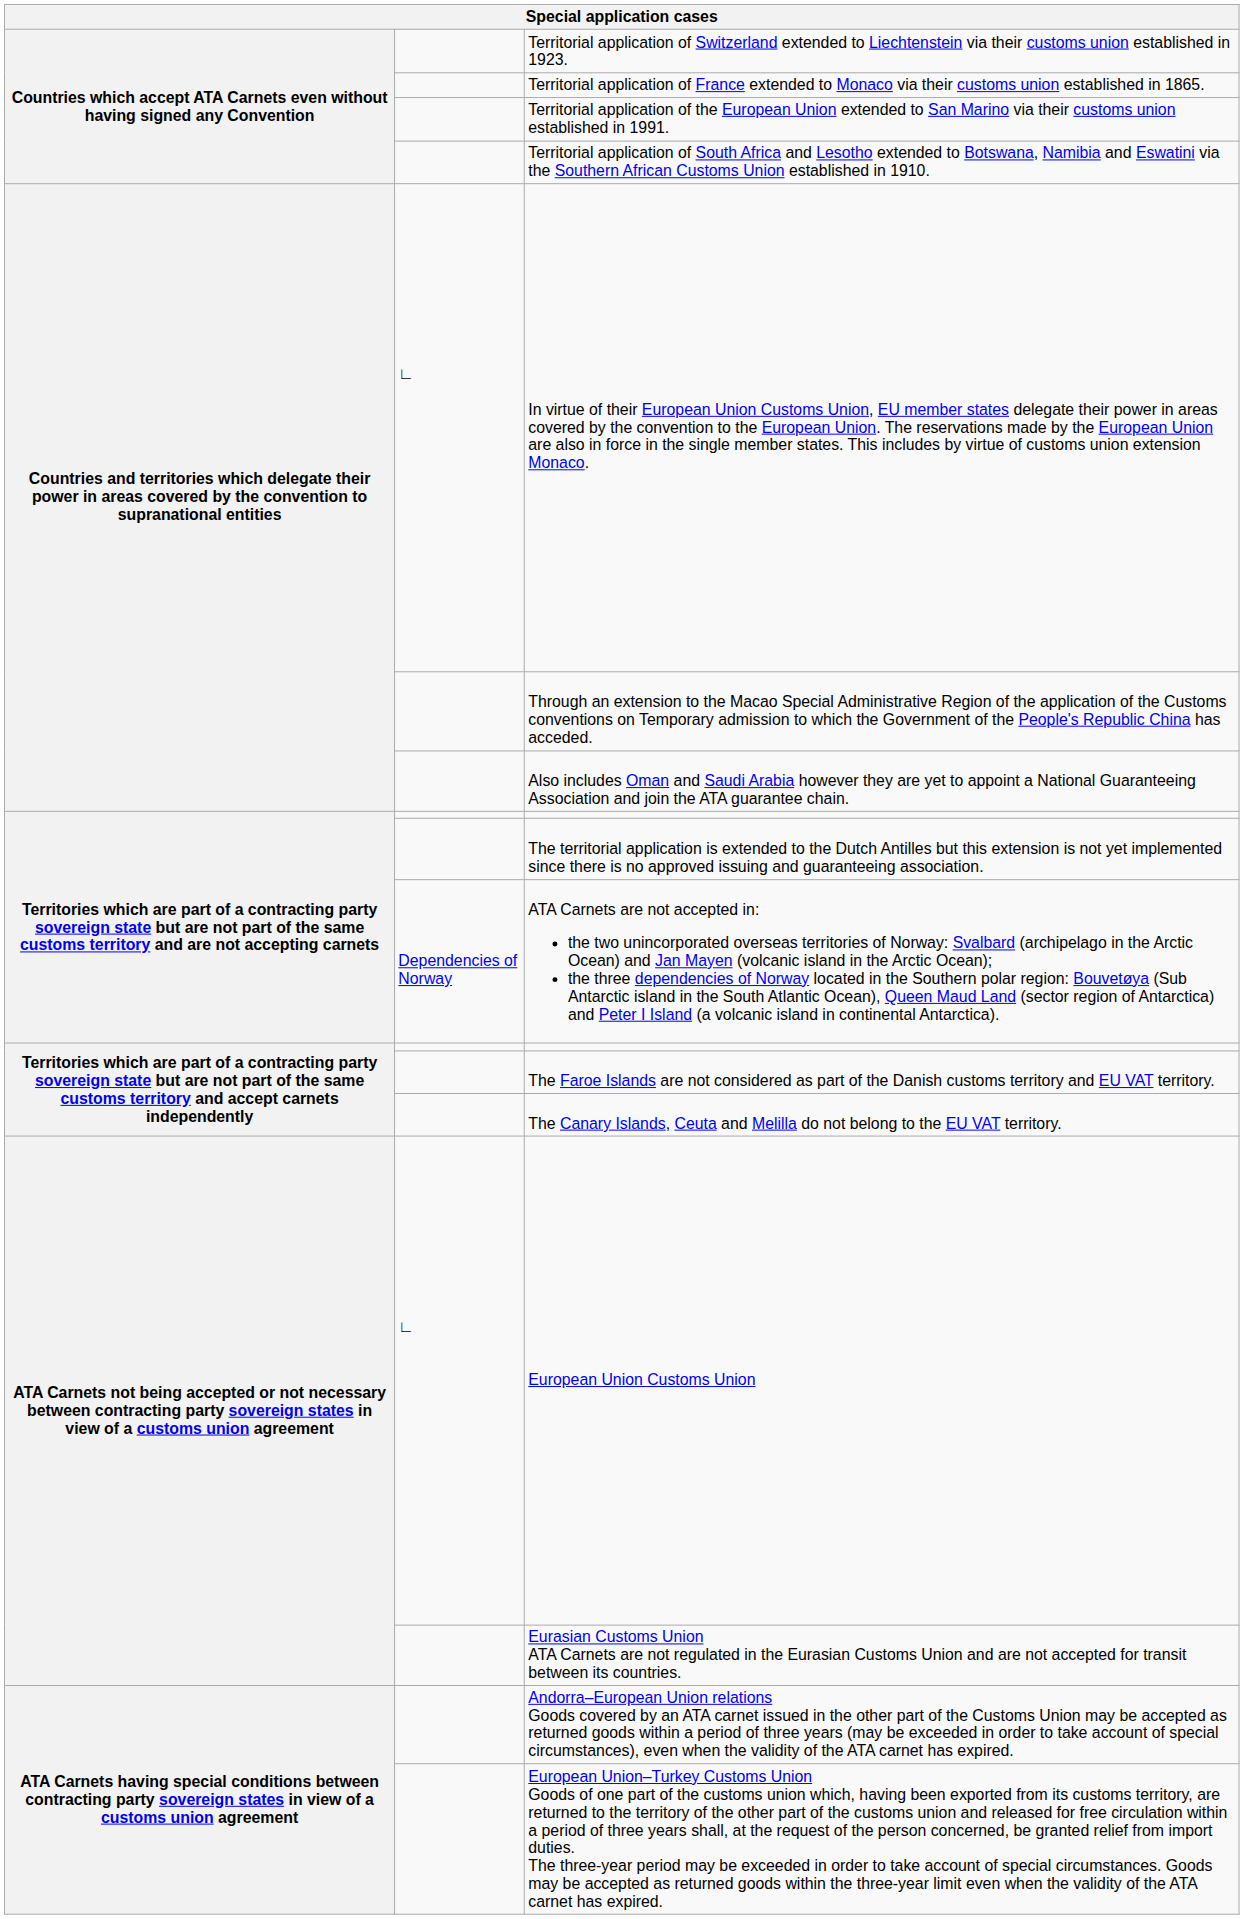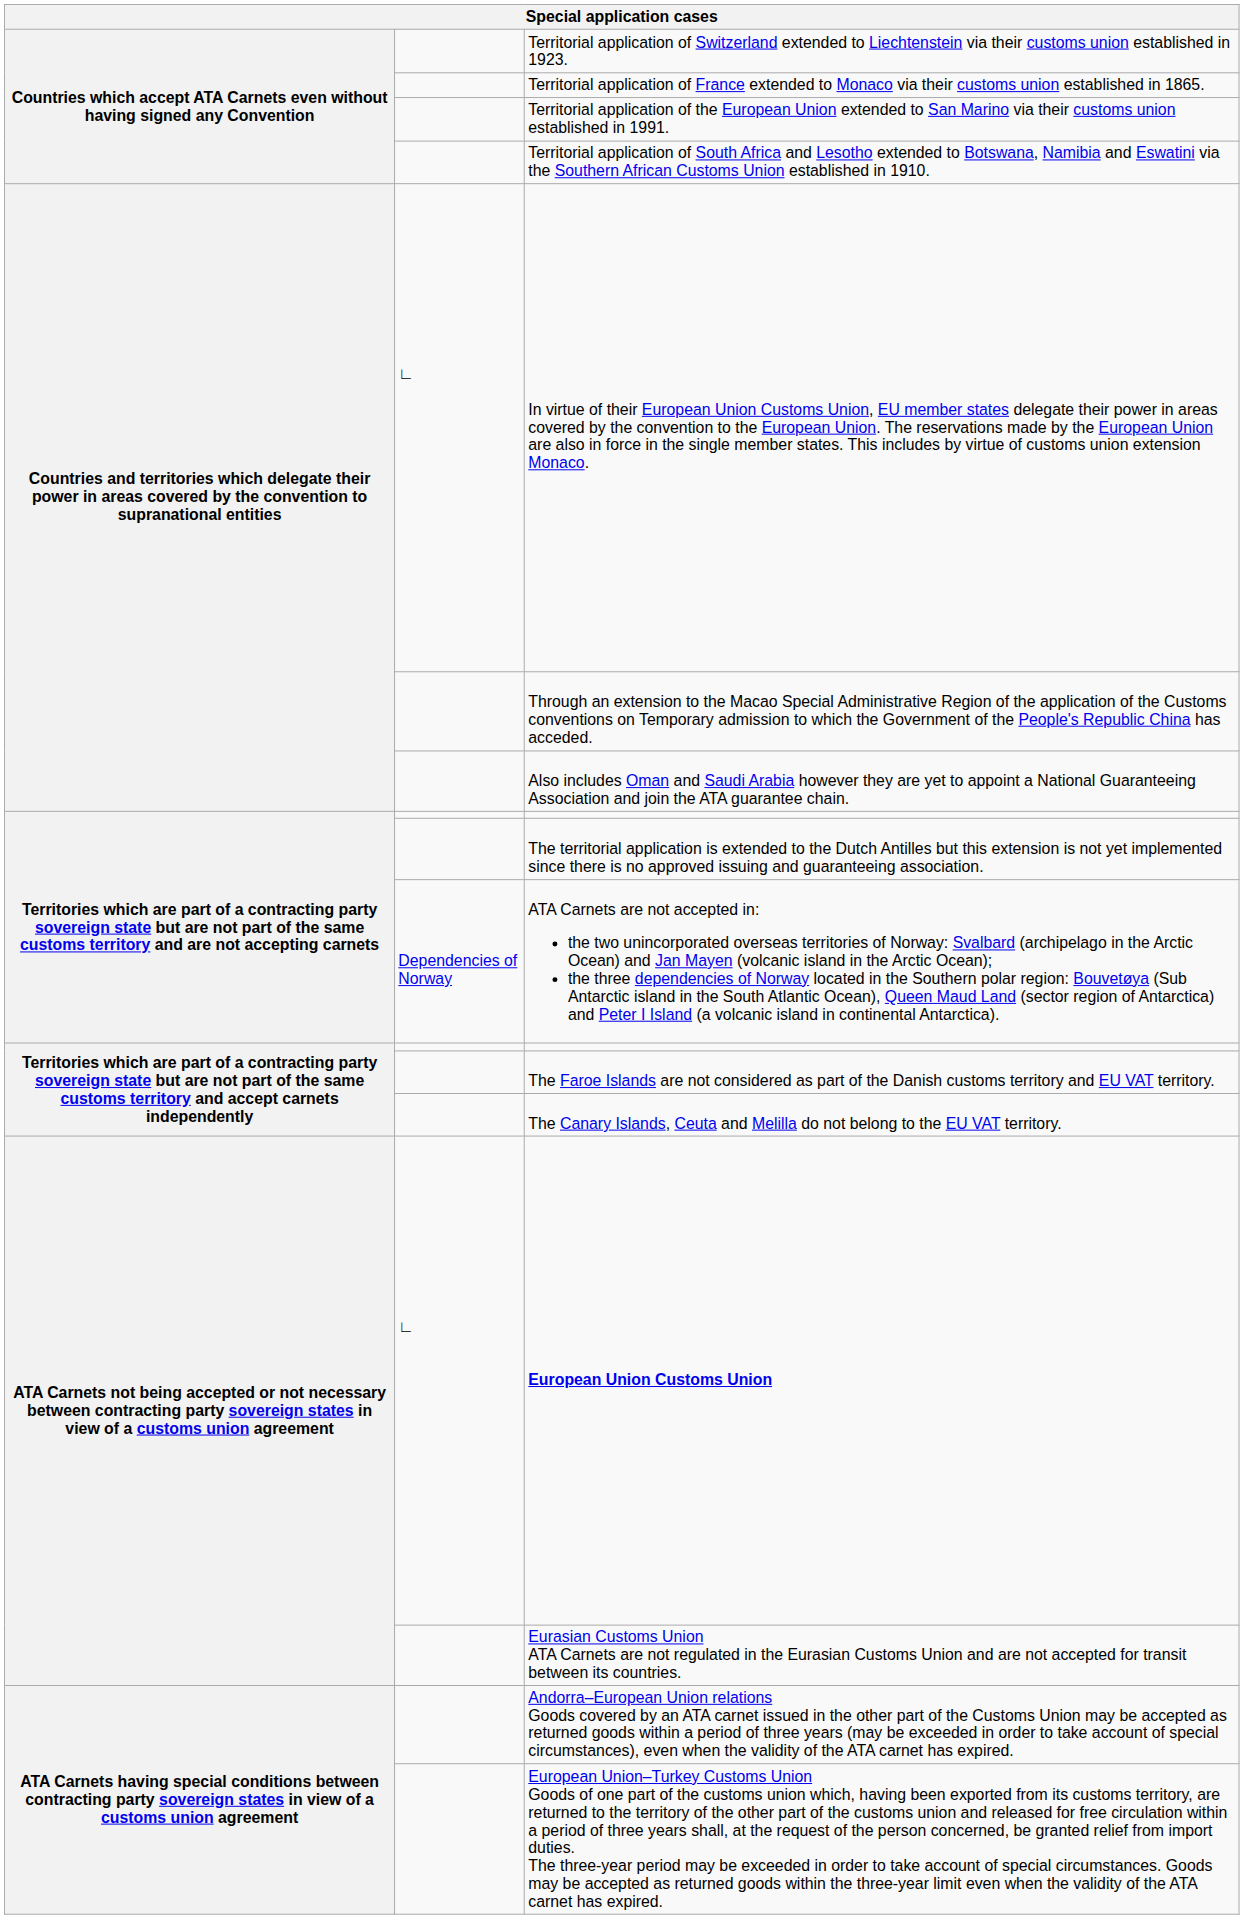(642, 1380) normal -> (650, 1380) bold
